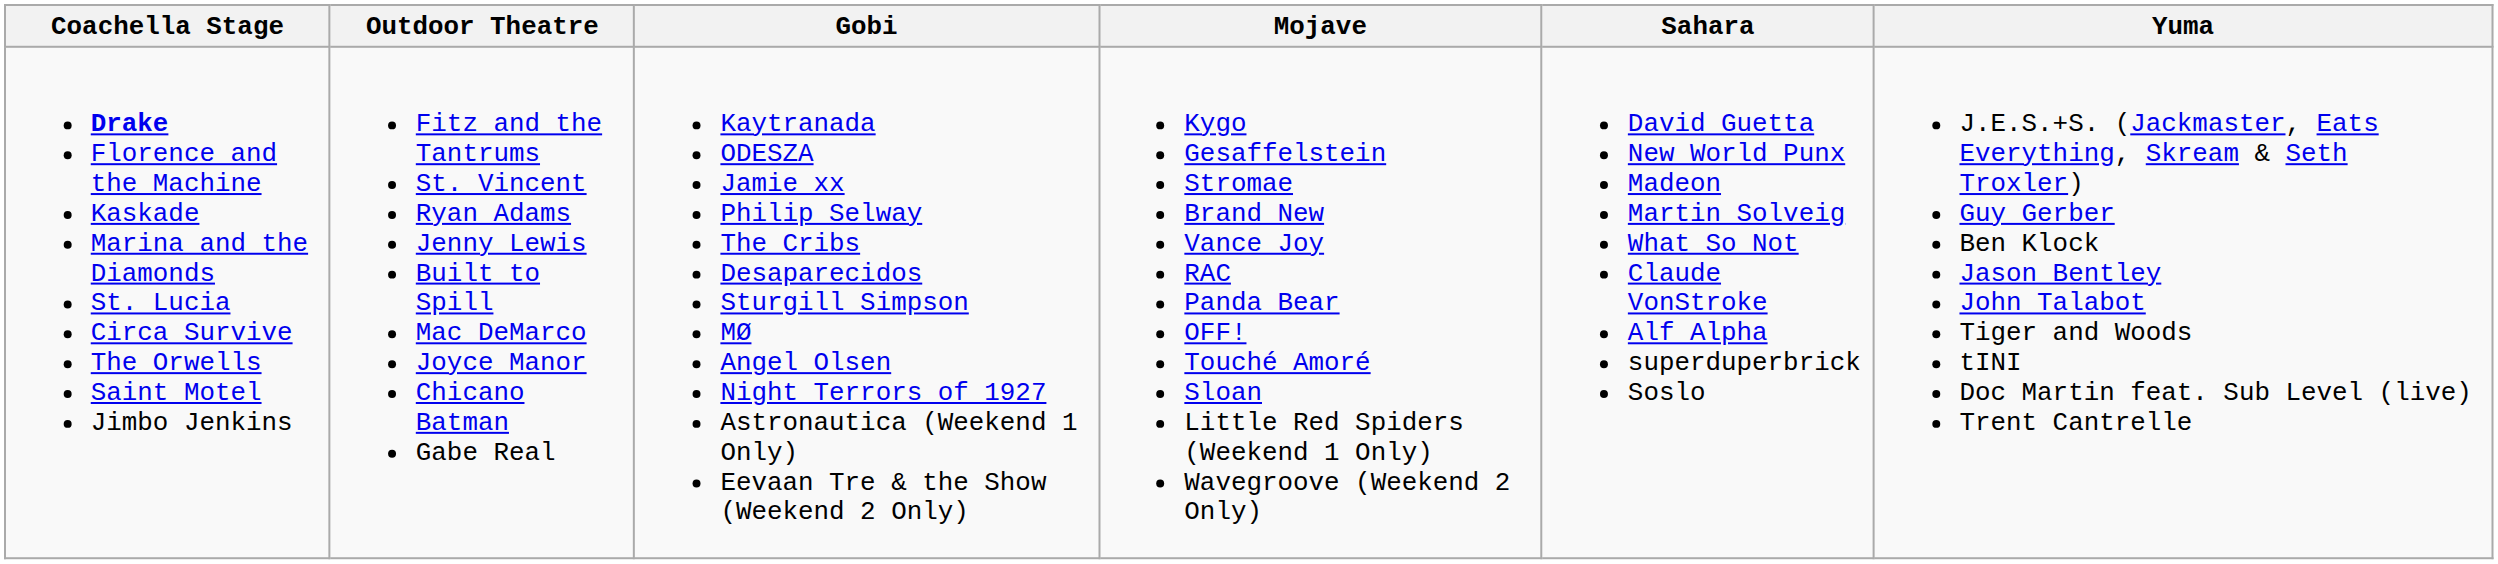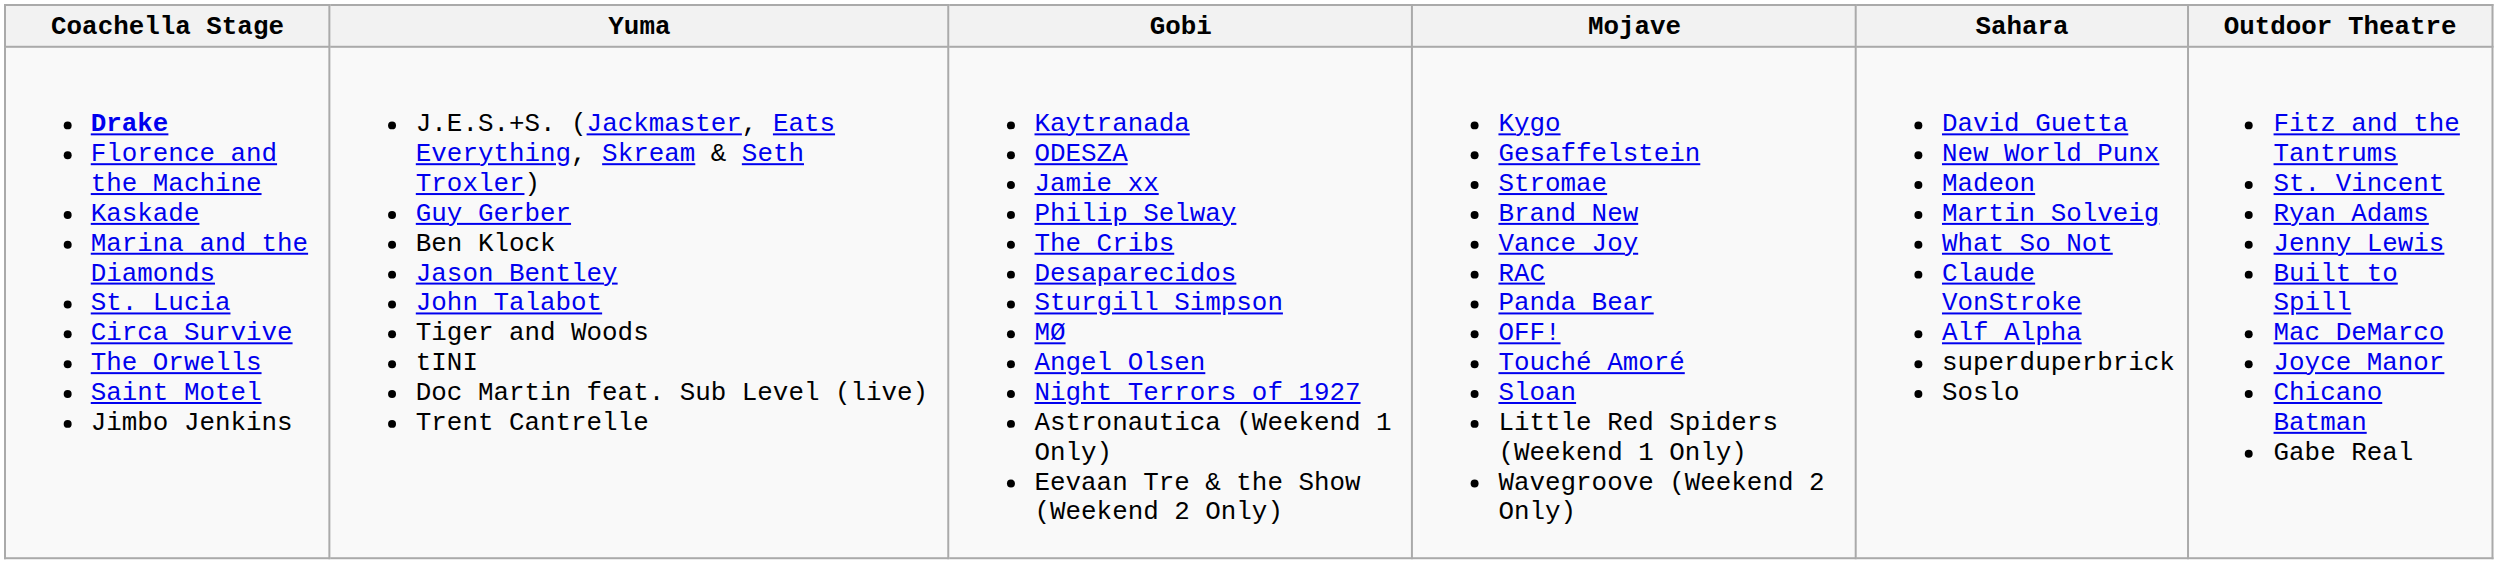columns swapped: (482, 26) <-> (2183, 26)
